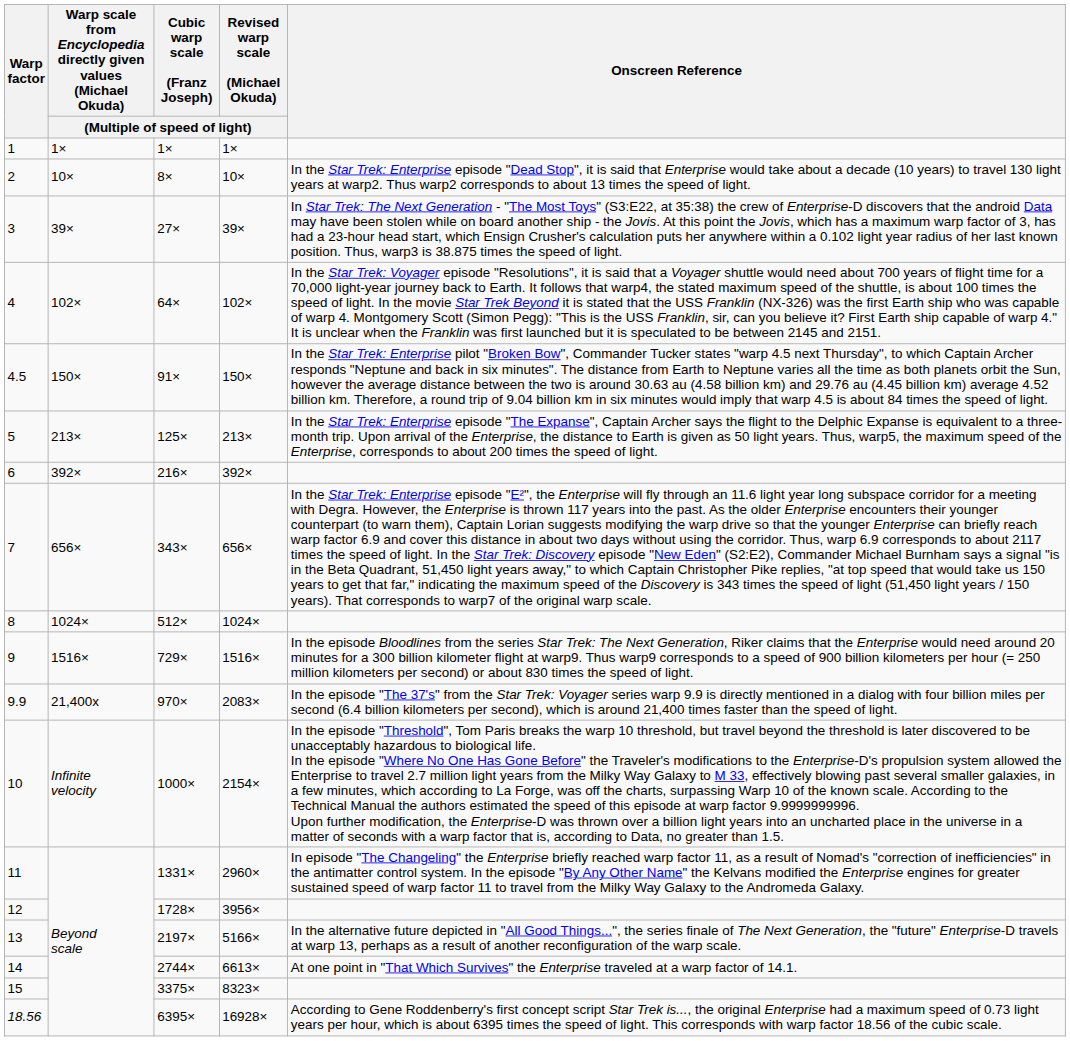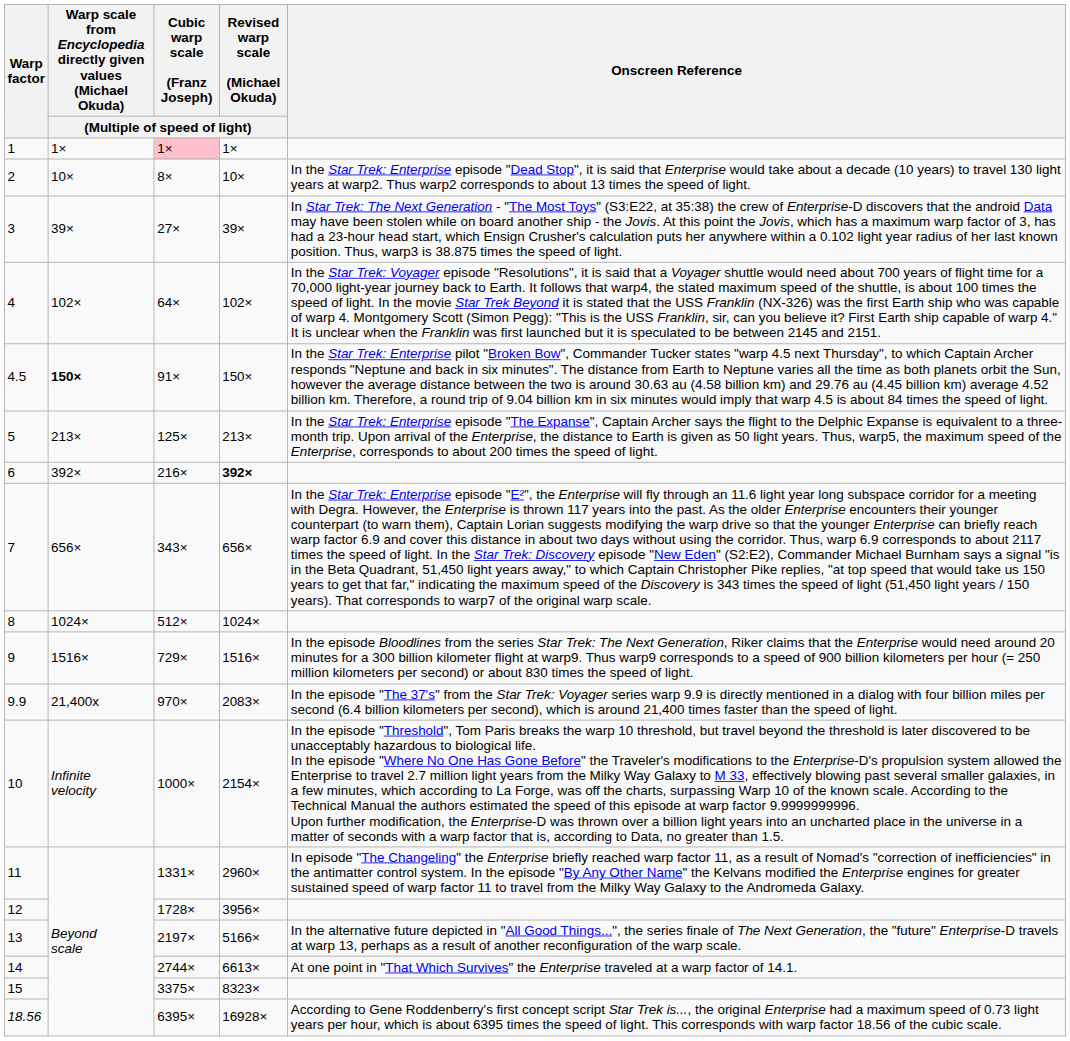(165, 148) no background -> (165, 148) pink background
(66, 377) normal -> (66, 377) bold
(237, 472) normal -> (237, 472) bold
